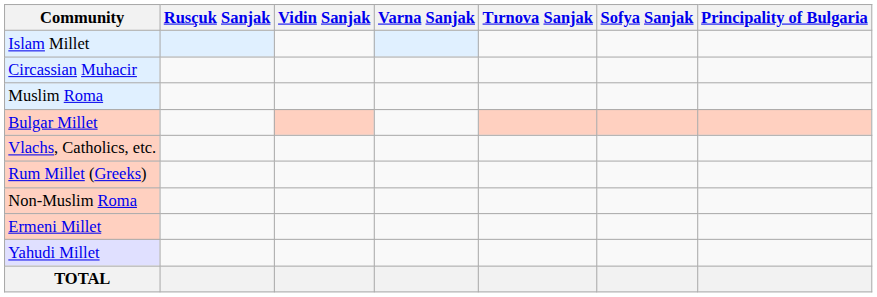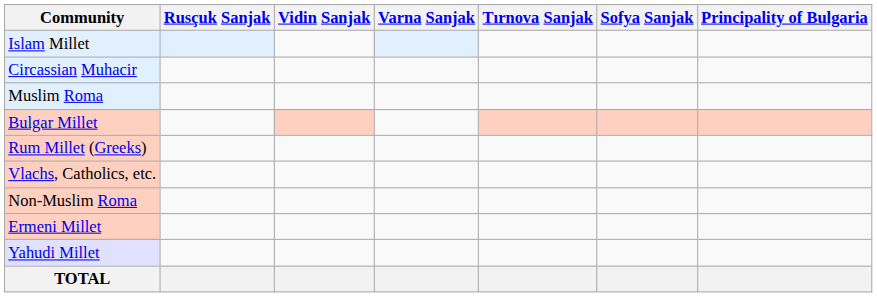rows swapped: (82, 148) <-> (77, 174)
